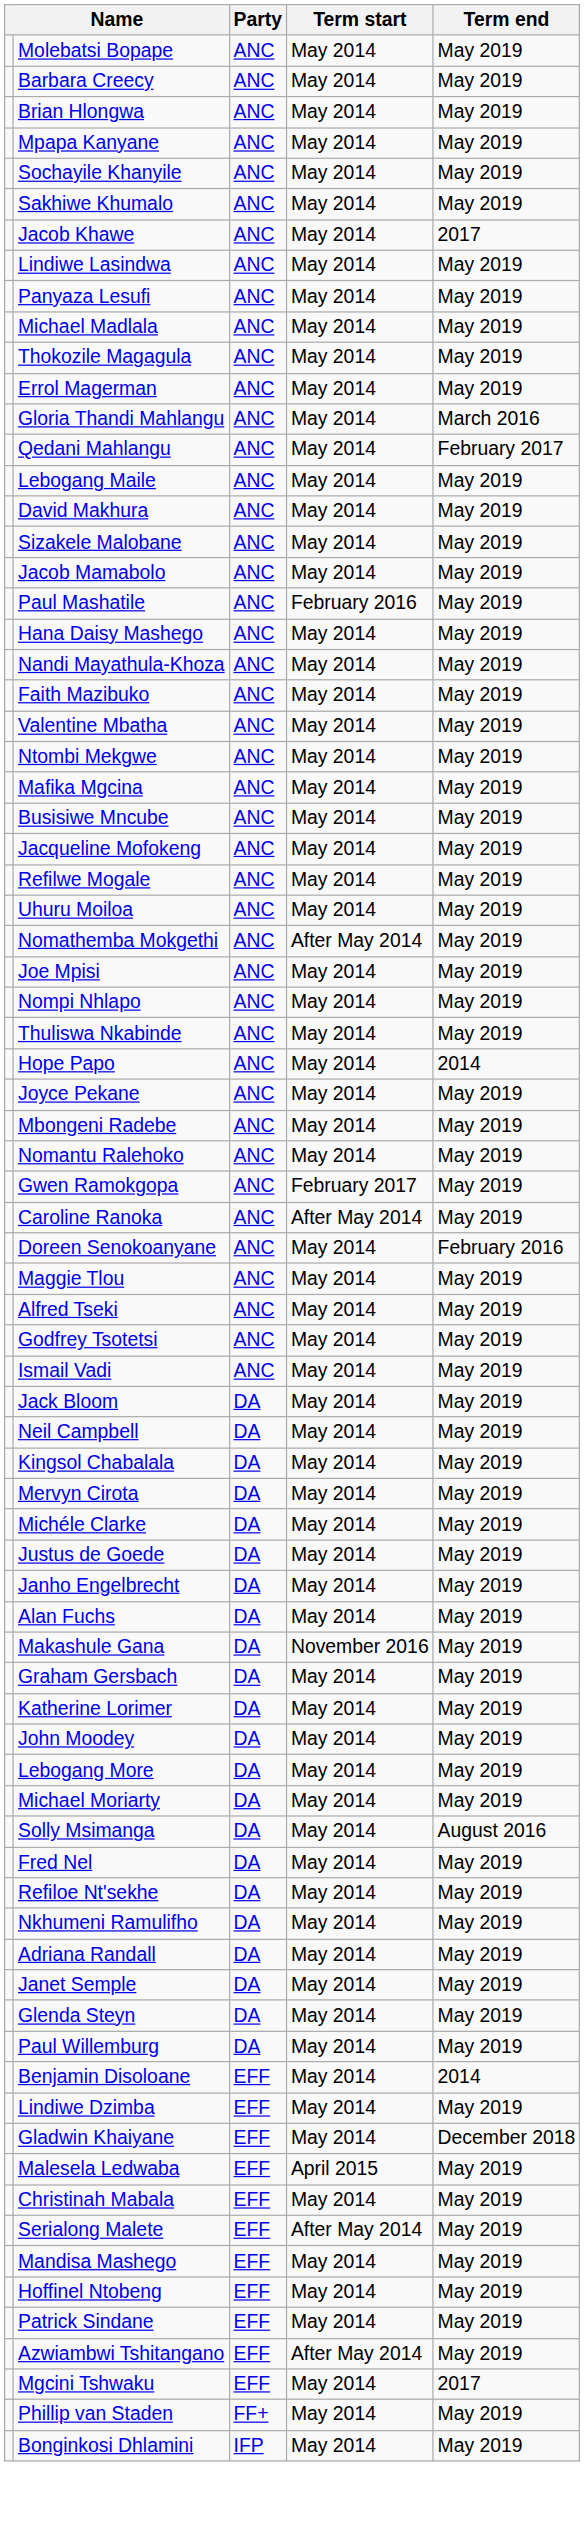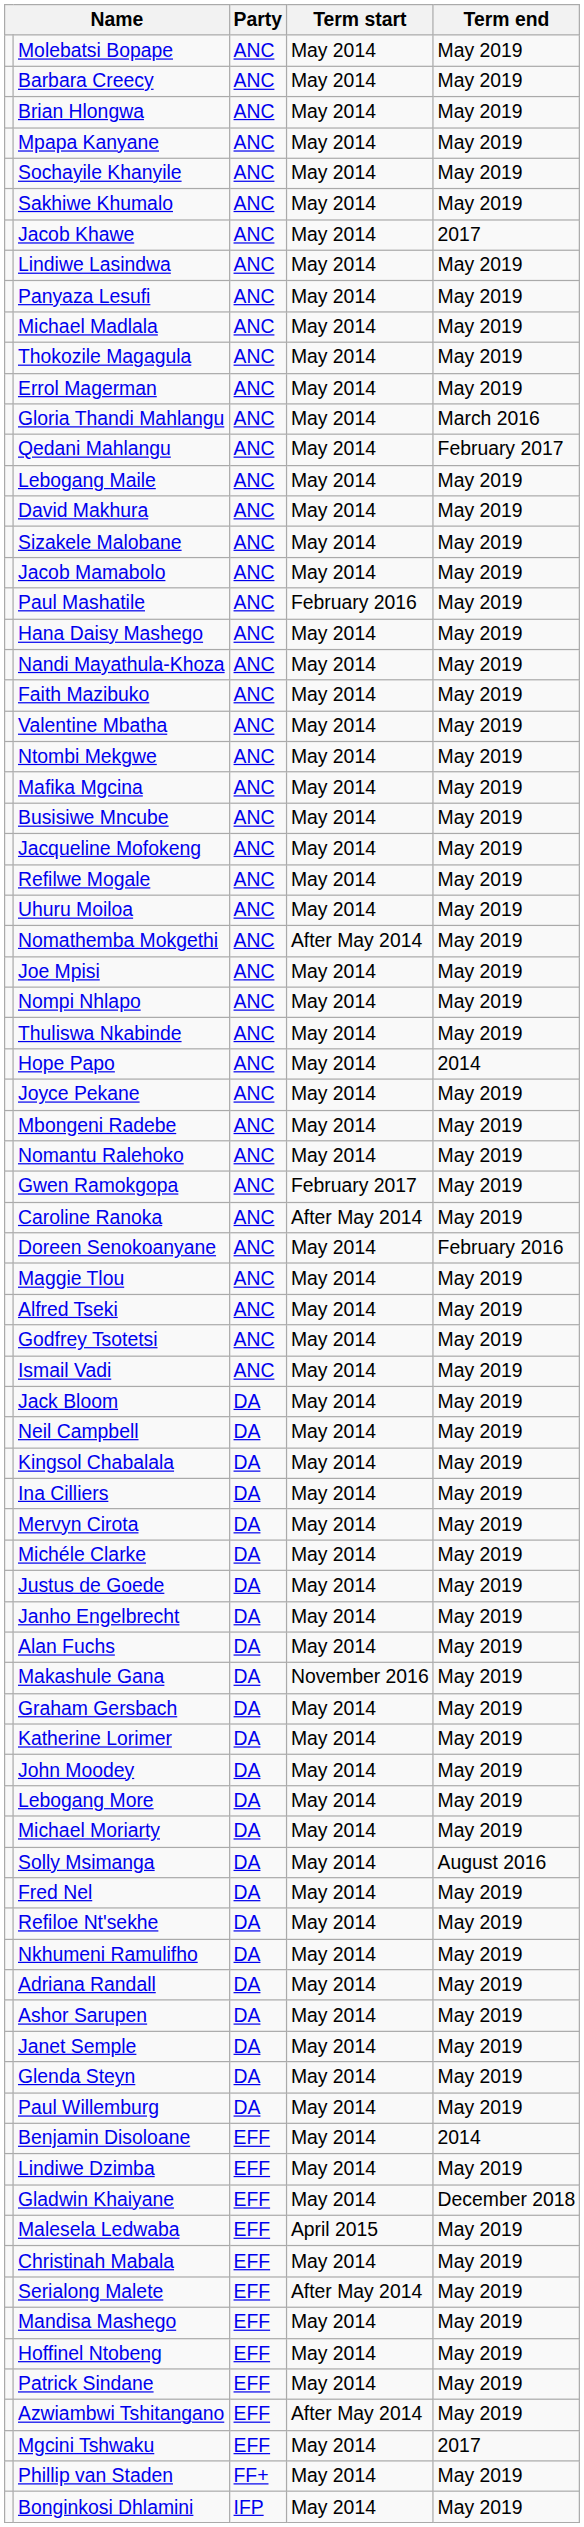+ row: (63, 1493)
+ row: (83, 2015)
